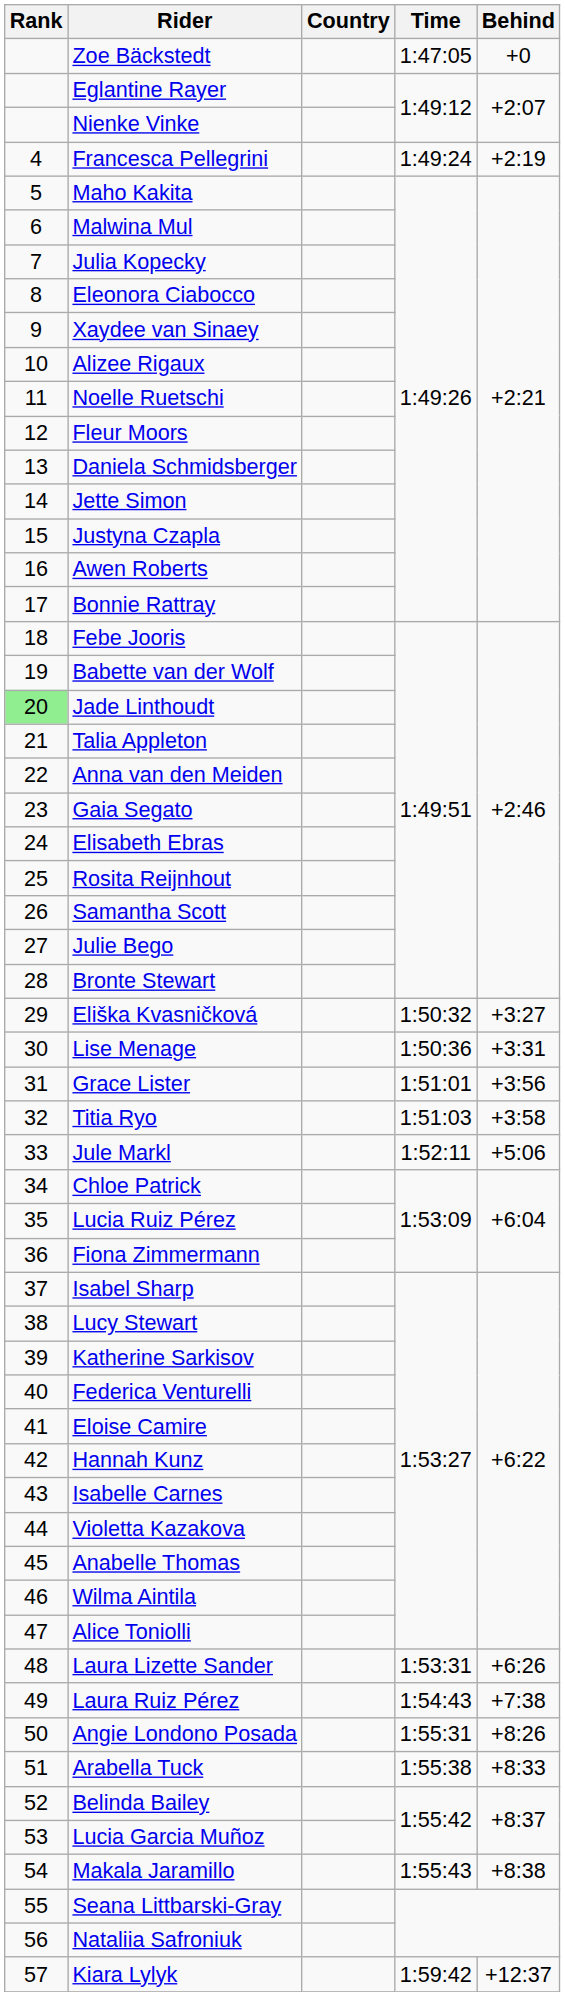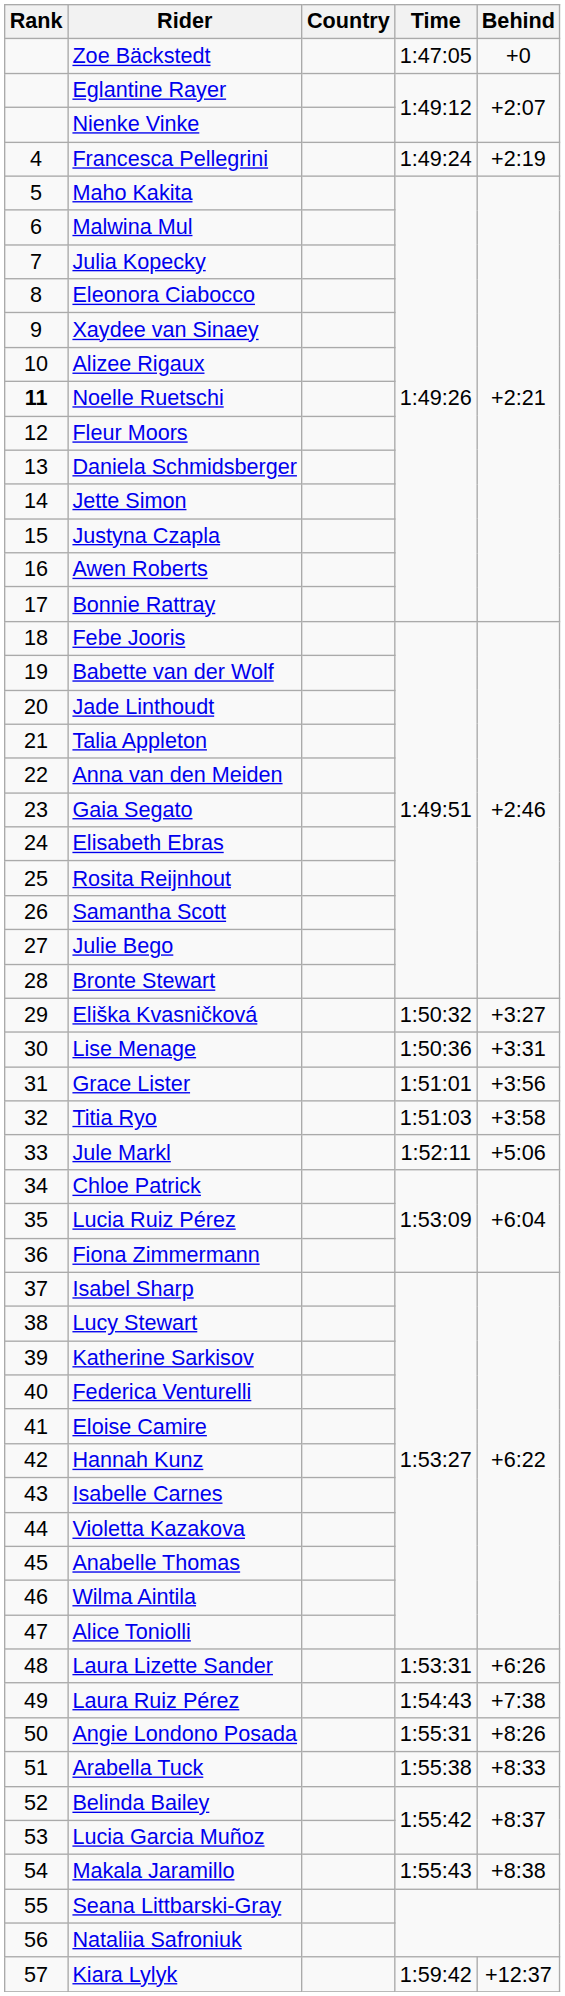(36, 398) normal -> (36, 398) bold
(36, 706) lightgreen background -> (36, 706) no background
